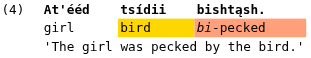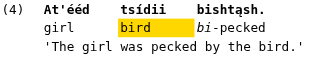(231, 28) lightsalmon background -> (231, 28) no background
